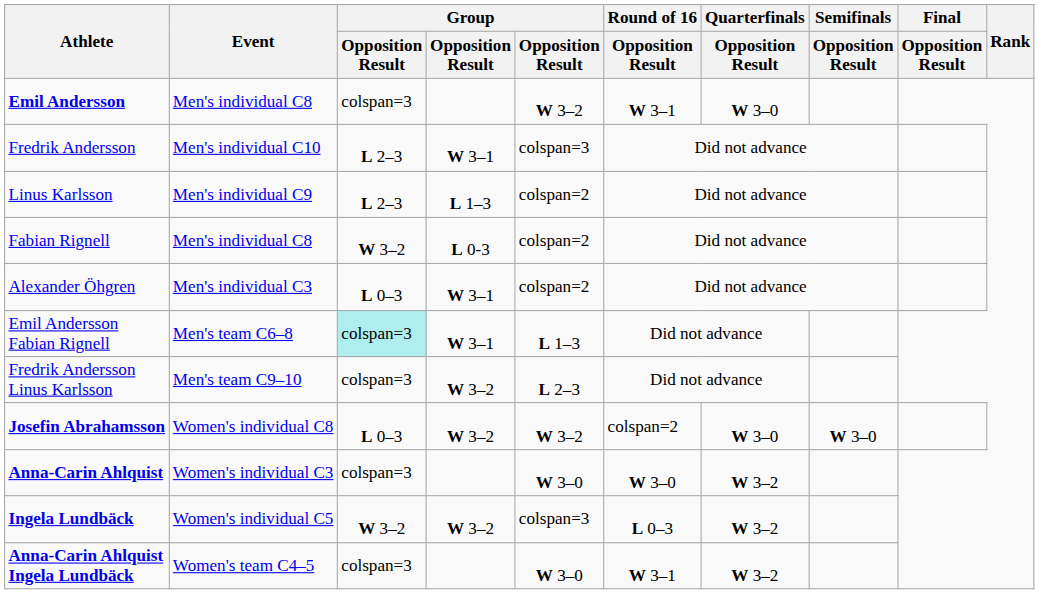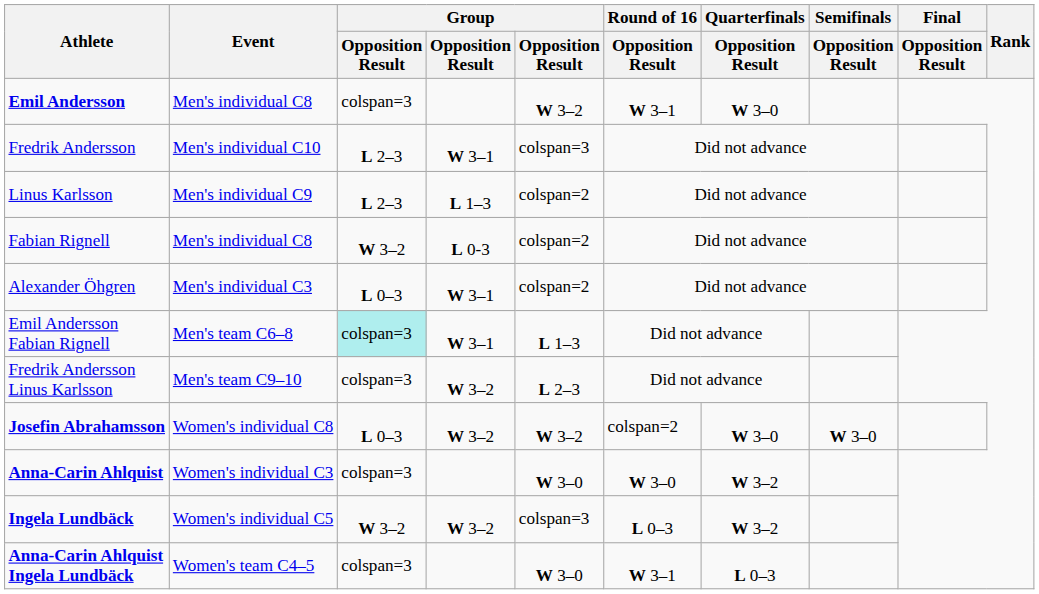(755, 575) W 3–2 -> (755, 575) L 0–3
